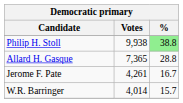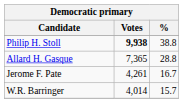(137, 43) normal -> (137, 43) bold
(168, 43) lightgreen background -> (168, 43) no background
